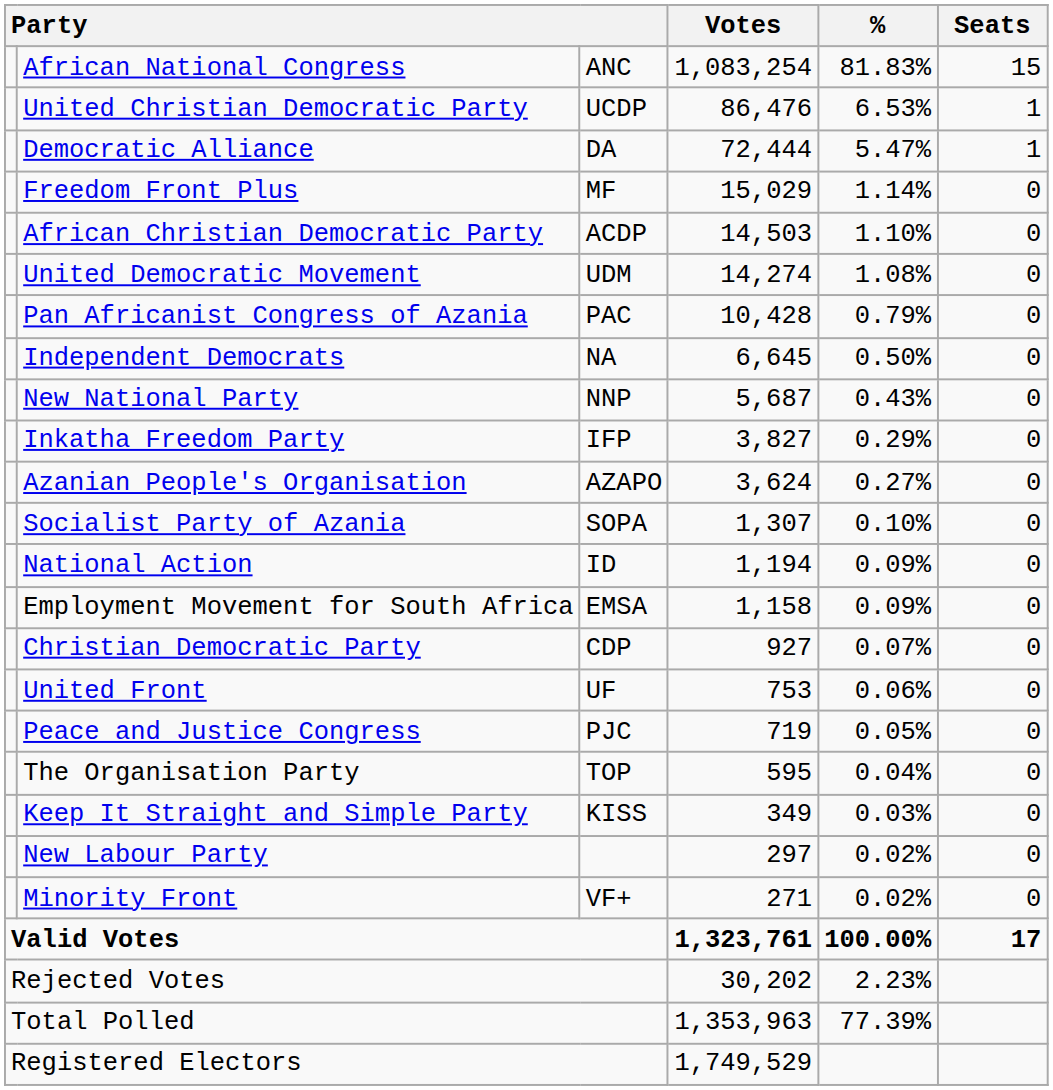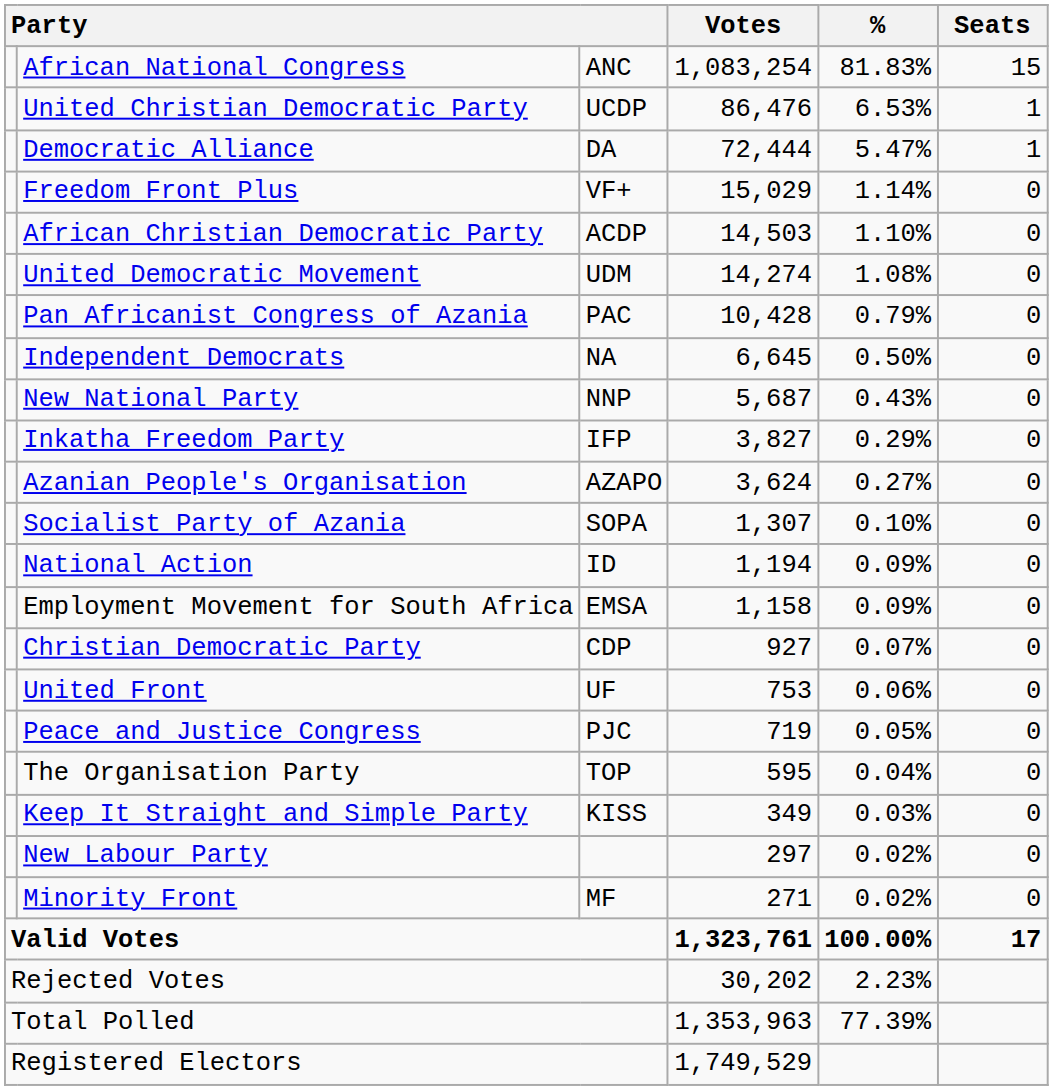(601, 192) MF -> (609, 192) VF+
(609, 898) VF+ -> (601, 898) MF
